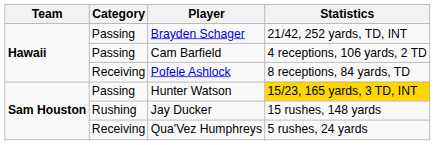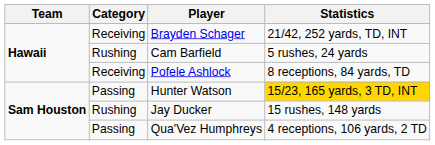(113, 33) Passing -> (119, 33) Receiving
(113, 52) Passing -> (114, 52) Rushing
(347, 52) 4 receptions, 106 yards, 2 TD -> (318, 52) 5 rushes, 24 yards
(119, 130) Receiving -> (113, 130) Passing
(318, 130) 5 rushes, 24 yards -> (347, 130) 4 receptions, 106 yards, 2 TD
